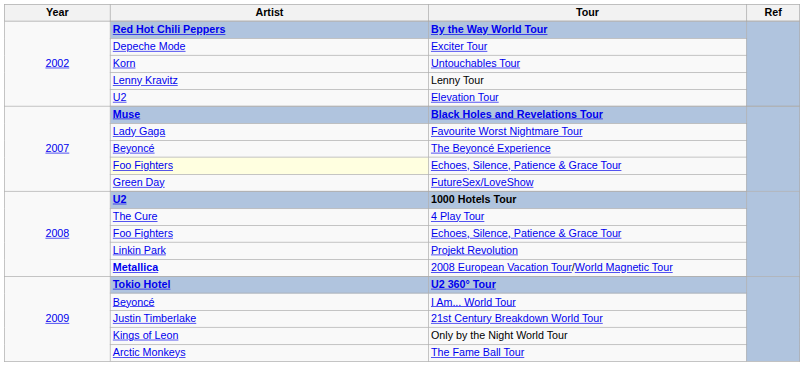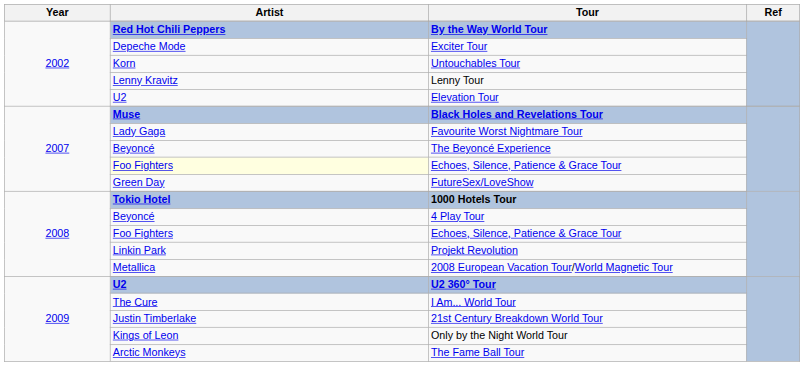(120, 200) U2 -> (142, 200) Tokio Hotel
(135, 217) The Cure -> (134, 217) Beyoncé
(135, 268) bold -> (134, 268) normal
(142, 285) Tokio Hotel -> (120, 285) U2
(134, 302) Beyoncé -> (135, 302) The Cure
